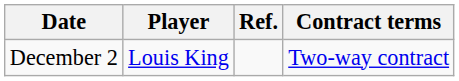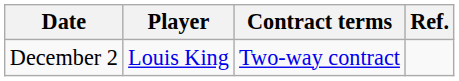columns swapped: (369, 22) <-> (259, 22)
